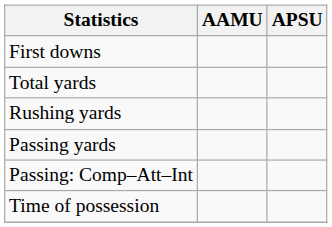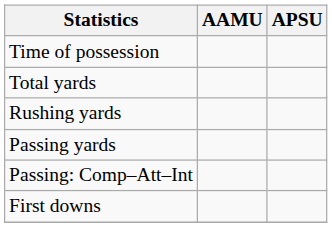rows swapped: (55, 51) <-> (84, 206)
